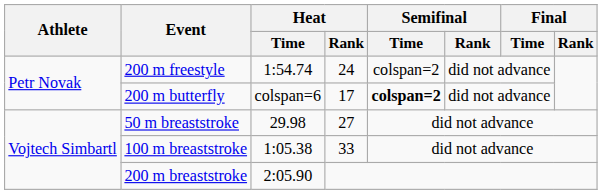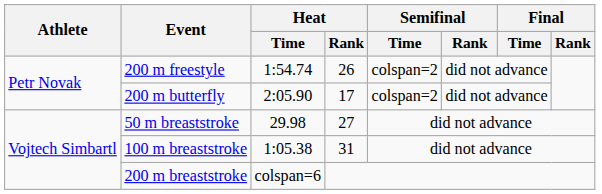(346, 69) 24 -> (346, 69) 26
(288, 96) colspan=6 -> (288, 96) 2:05.90
(406, 96) bold -> (405, 96) normal
(346, 149) 33 -> (346, 149) 31
(288, 176) 2:05.90 -> (288, 176) colspan=6
